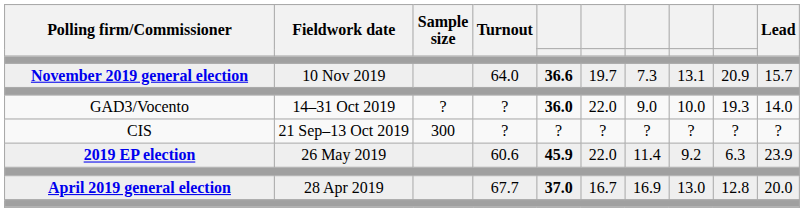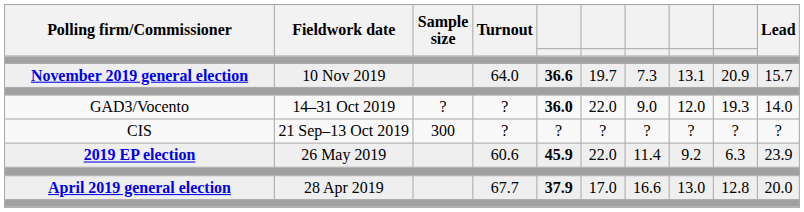(691, 107) 10.0 -> (691, 107) 12.0
(559, 187) 37.0 -> (559, 187) 37.9
(603, 187) 16.7 -> (603, 187) 17.0
(647, 187) 16.9 -> (647, 187) 16.6
